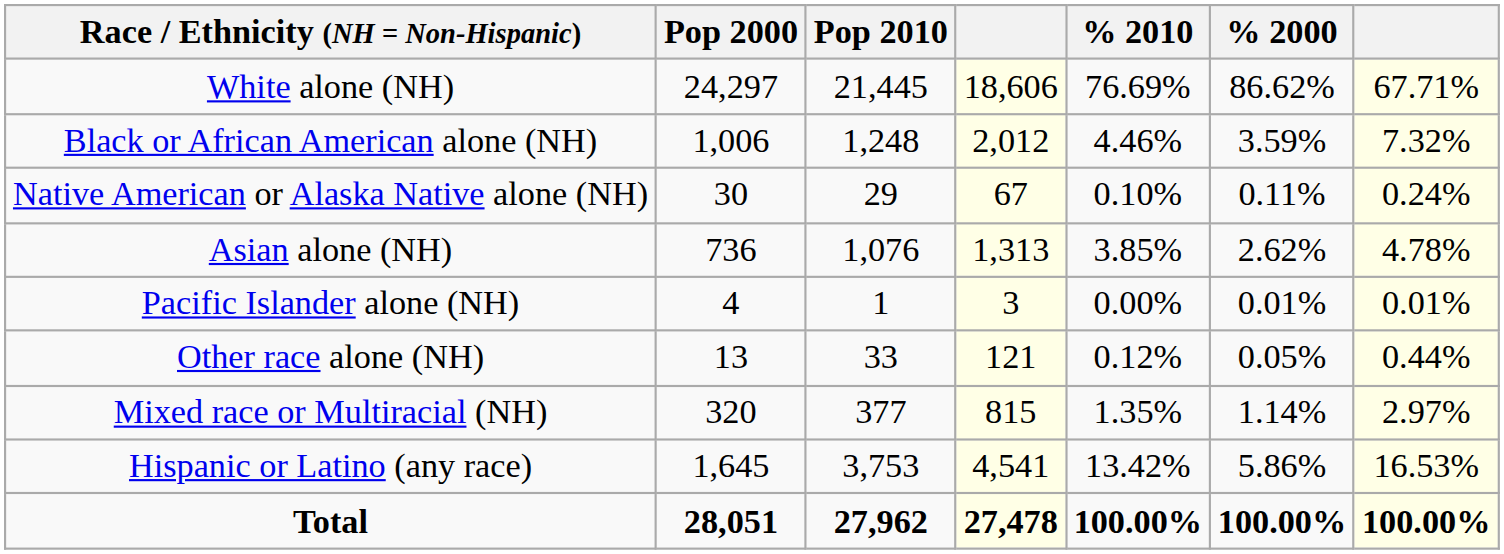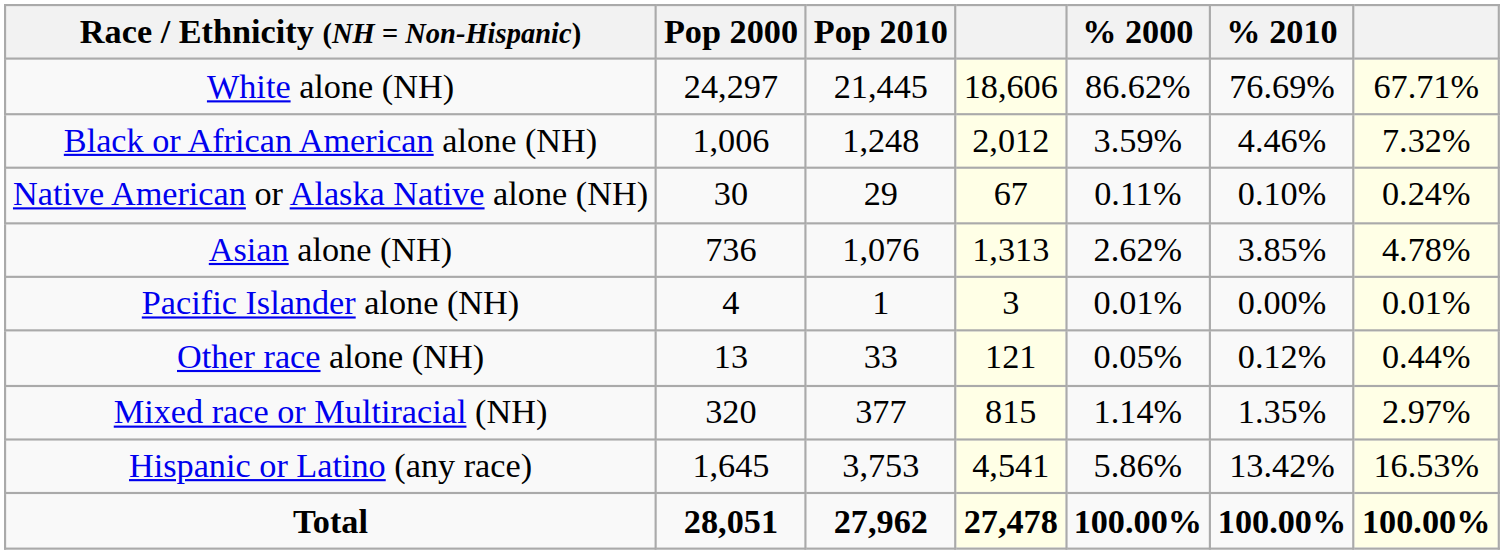columns swapped: (1282, 31) <-> (1138, 31)
